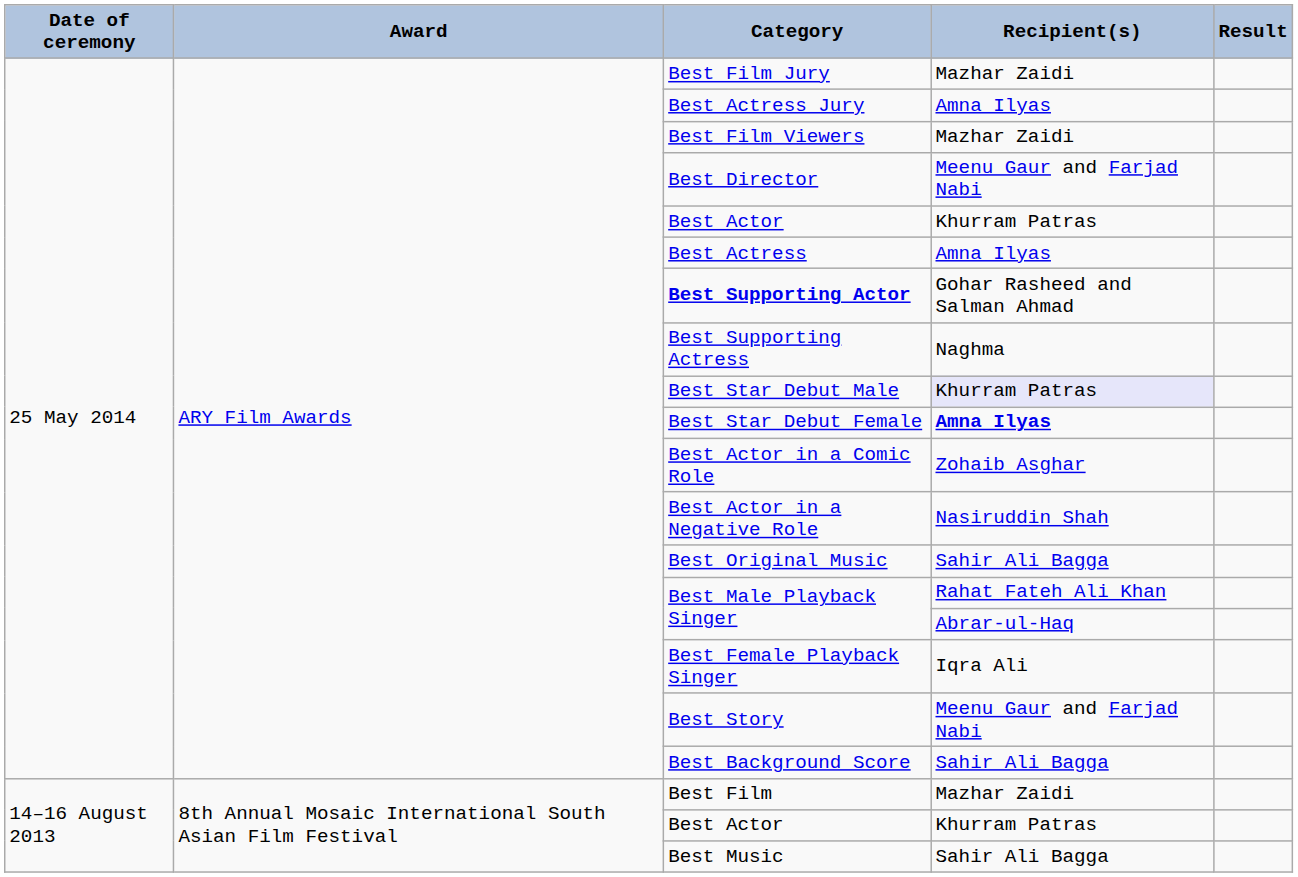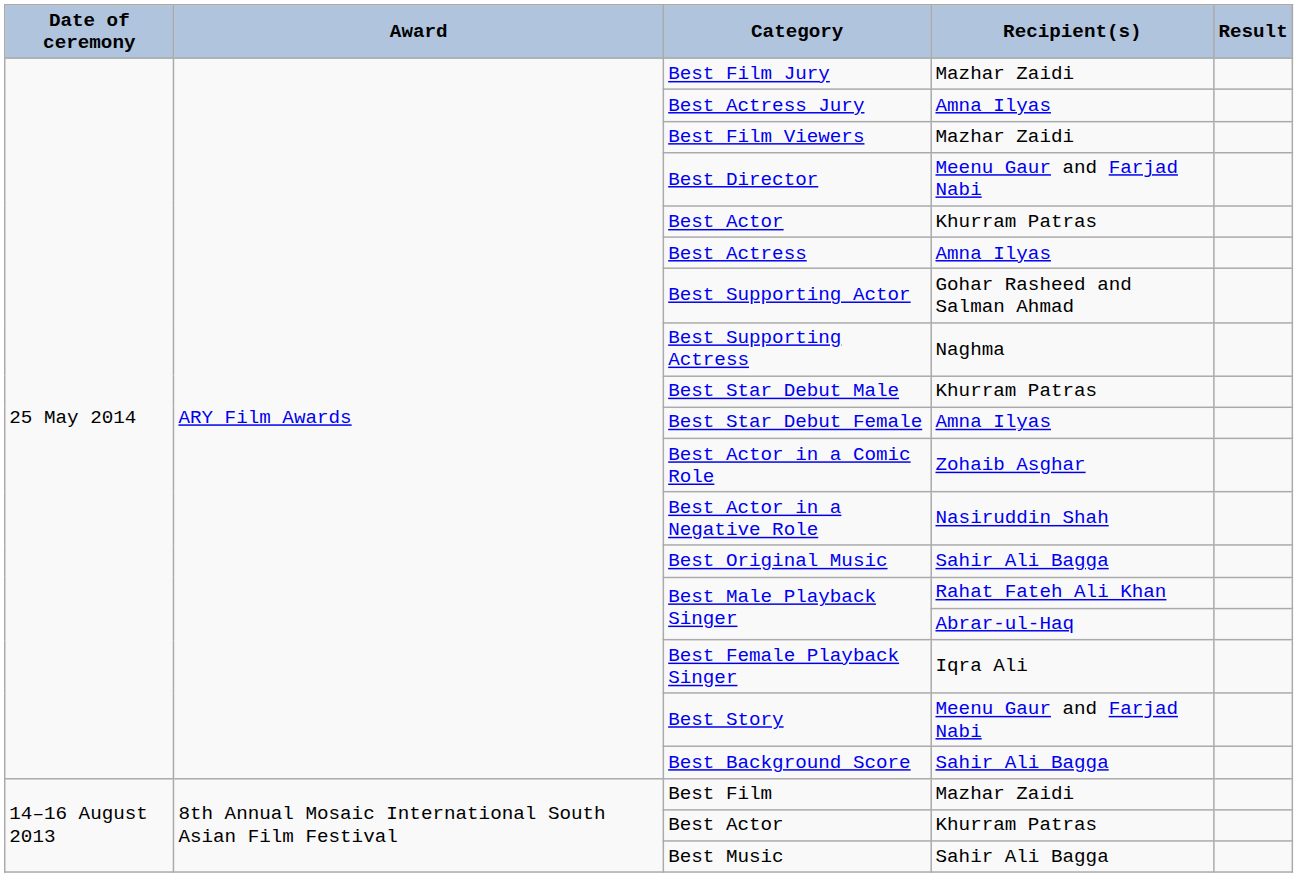(789, 295) bold -> (789, 295) normal
(1016, 391) lavender background -> (1016, 391) no background
(993, 423) bold -> (993, 423) normal
